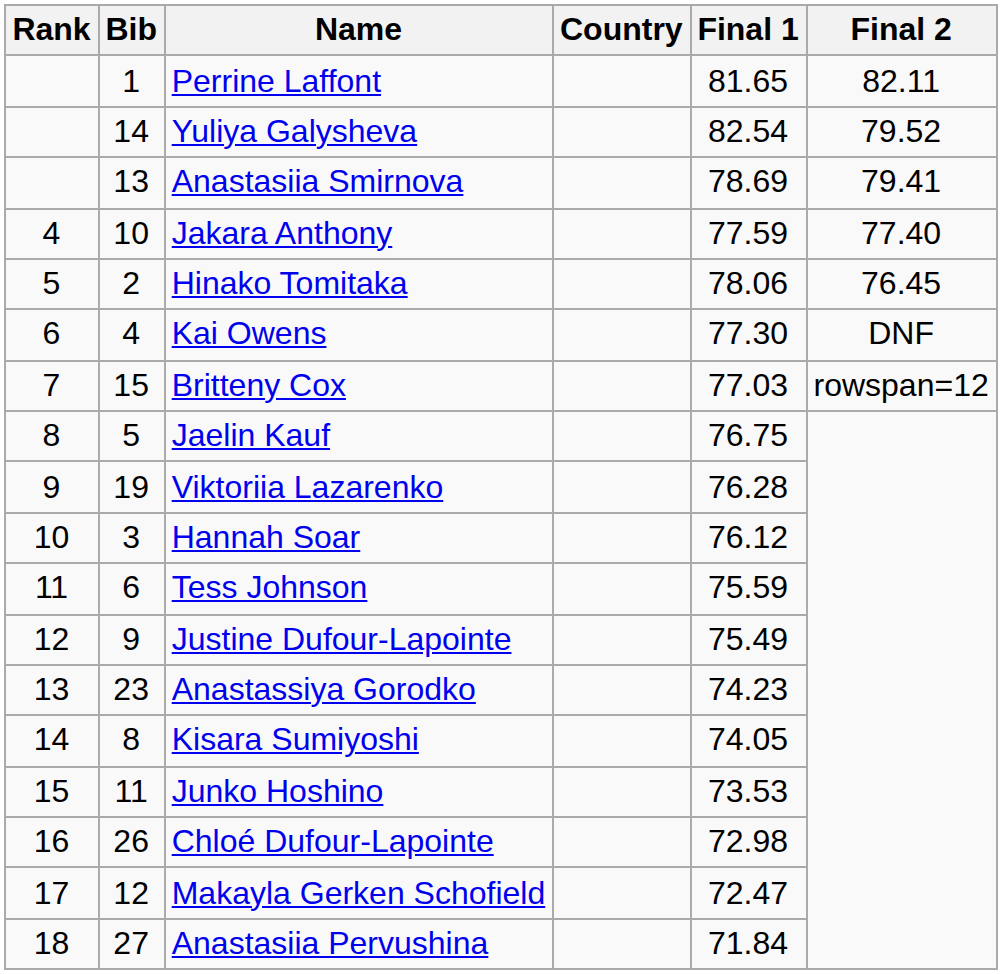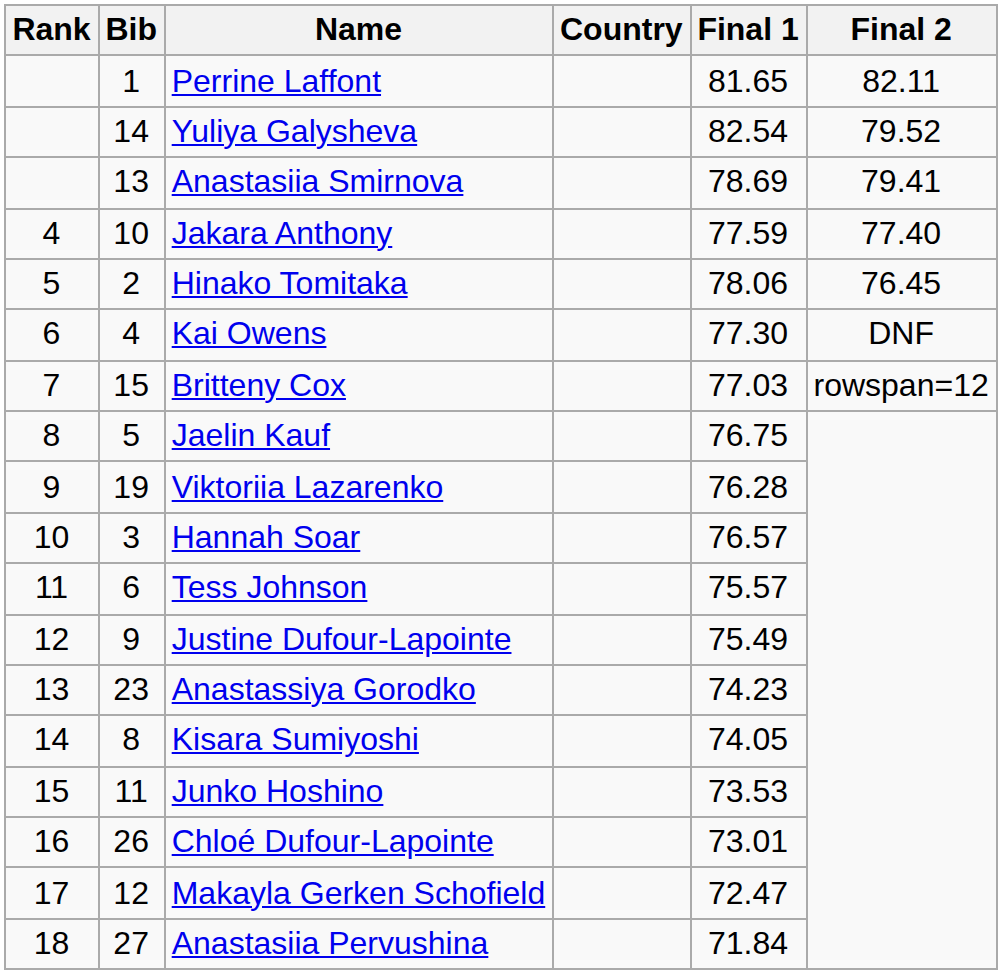(748, 537) 76.12 -> (748, 537) 76.57
(748, 588) 75.59 -> (748, 588) 75.57
(748, 841) 72.98 -> (748, 841) 73.01
